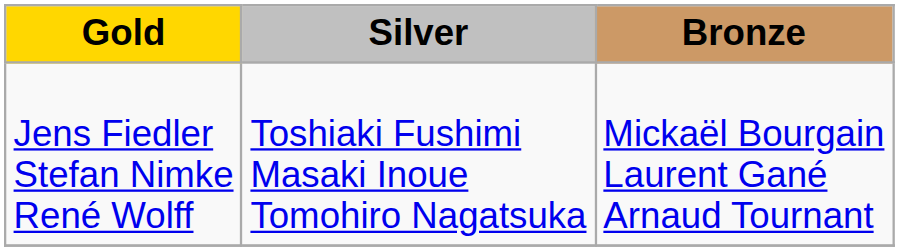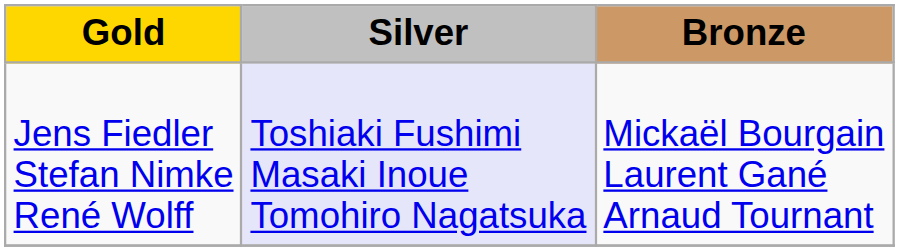(418, 174) no background -> (418, 174) lavender background
